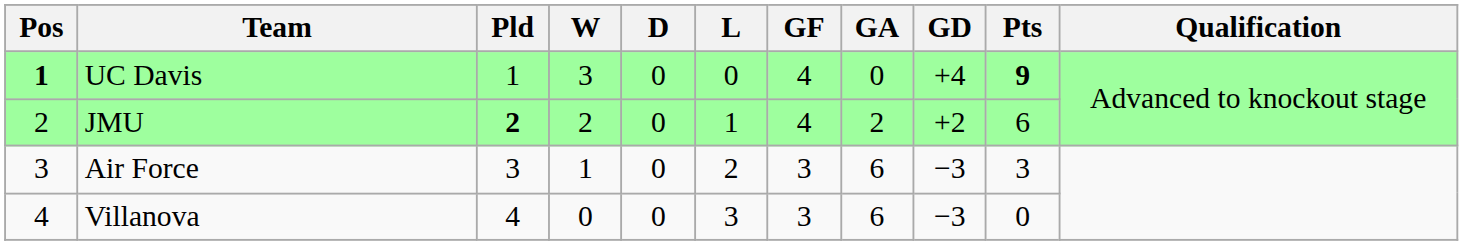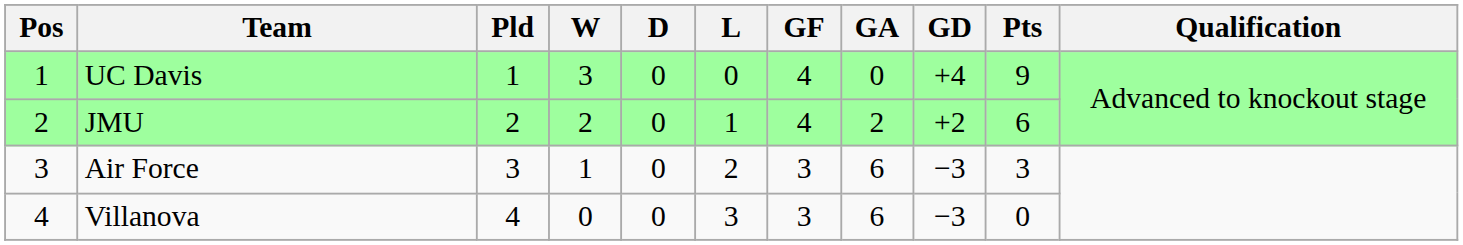(41, 74) bold -> (41, 74) normal
(1023, 74) bold -> (1023, 74) normal
(513, 121) bold -> (513, 121) normal
